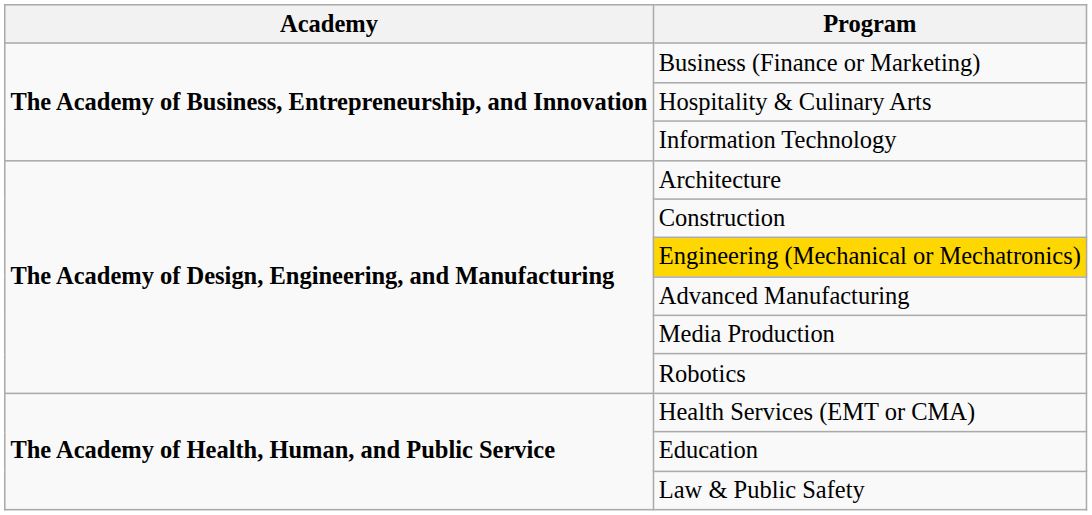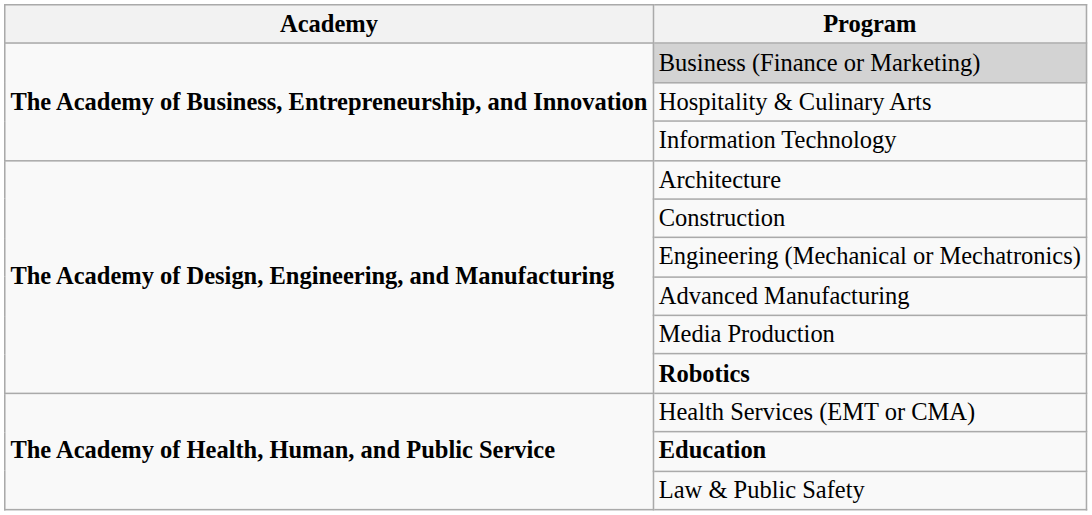(820, 62) no background -> (820, 62) lightgrey background
(870, 256) gold background -> (870, 256) no background
(702, 373) normal -> (704, 373) bold
(708, 450) normal -> (713, 450) bold
